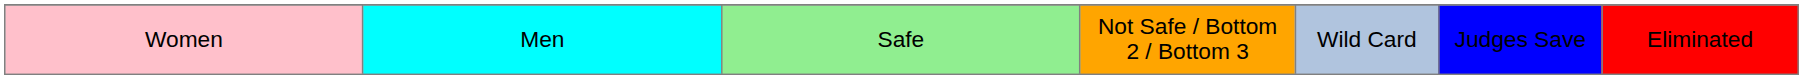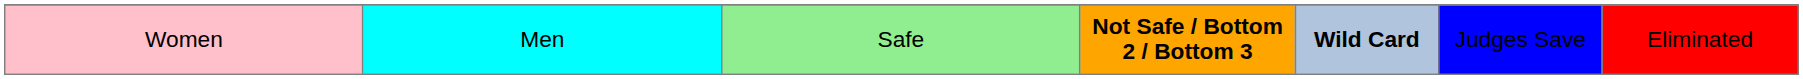(1188, 39) normal -> (1188, 39) bold
(1367, 39) normal -> (1367, 39) bold
